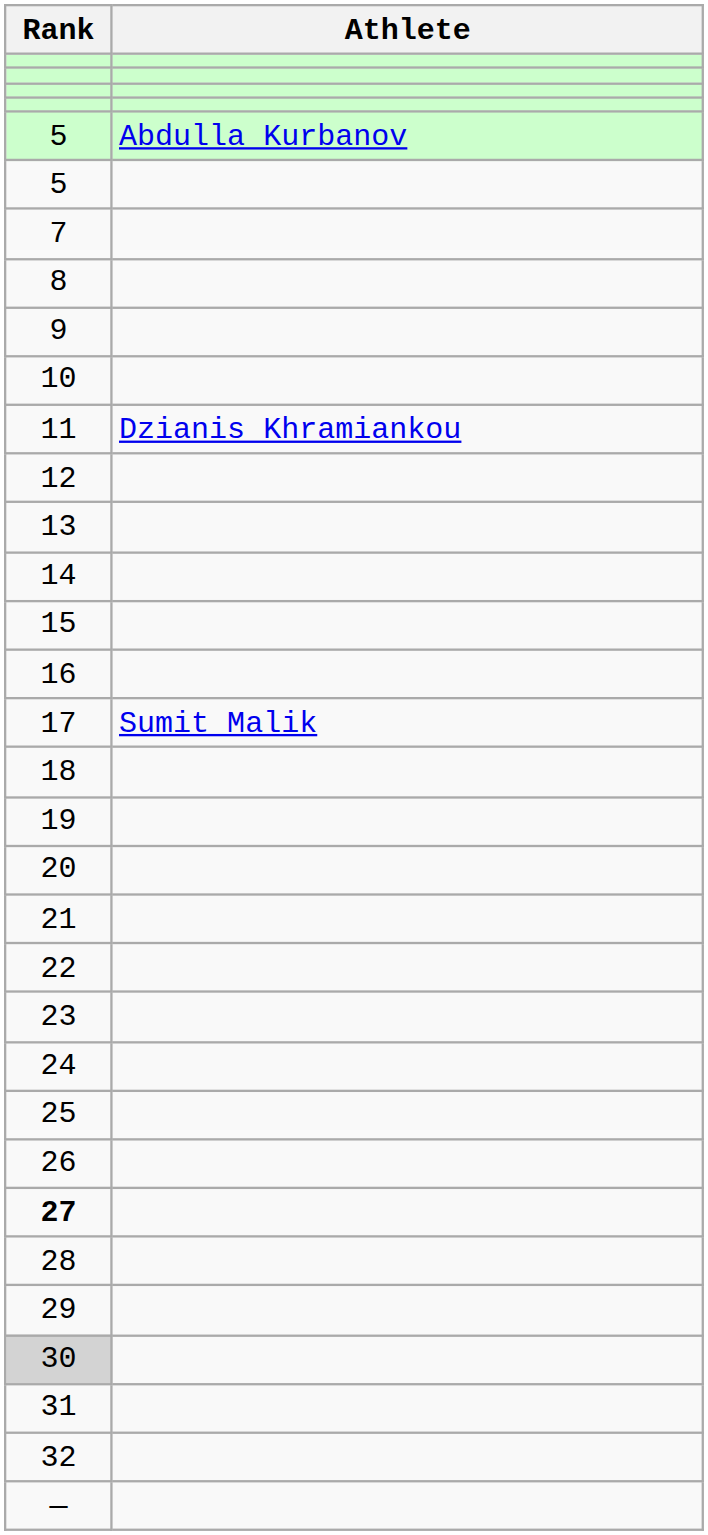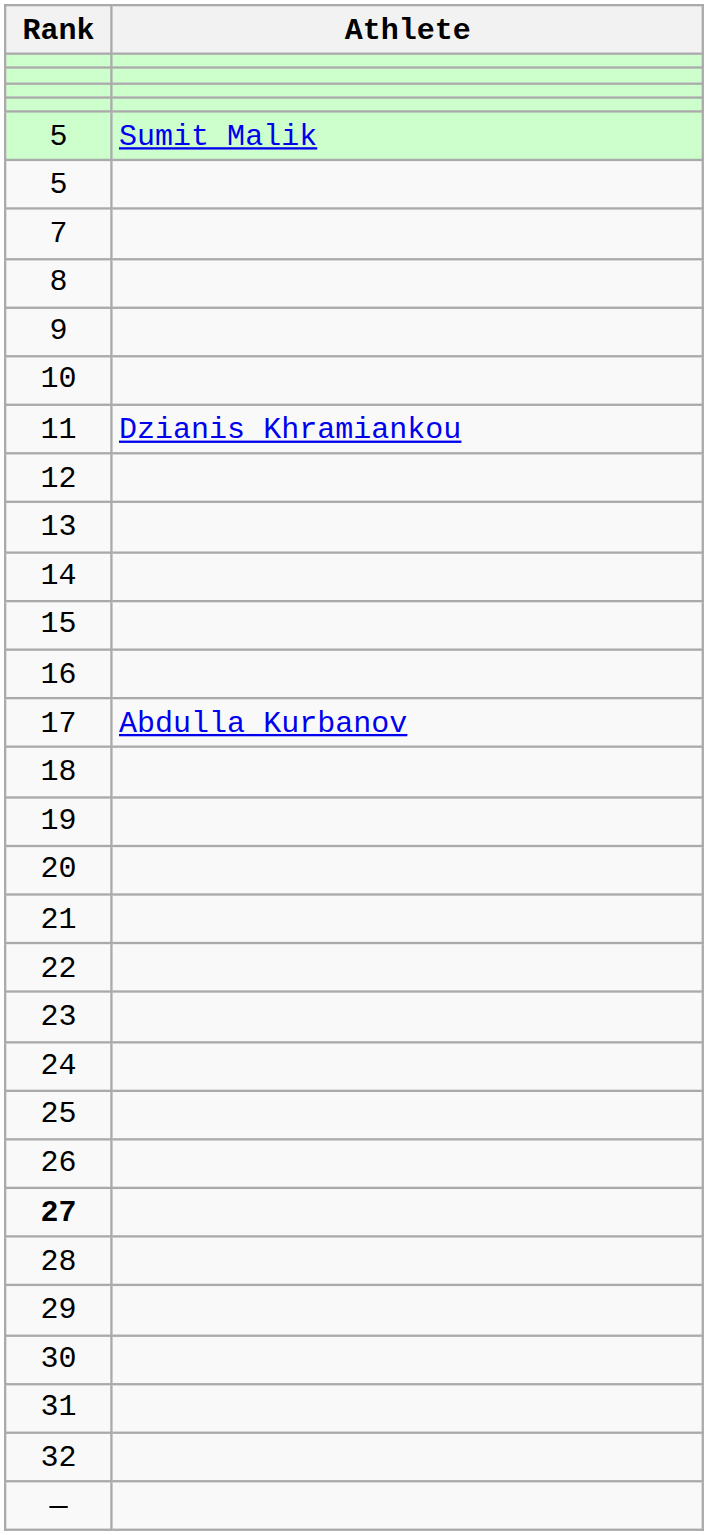(263, 136) Abdulla Kurbanov -> (218, 136) Sumit Malik
(218, 723) Sumit Malik -> (263, 723) Abdulla Kurbanov
(58, 1359) lightgrey background -> (58, 1359) no background
